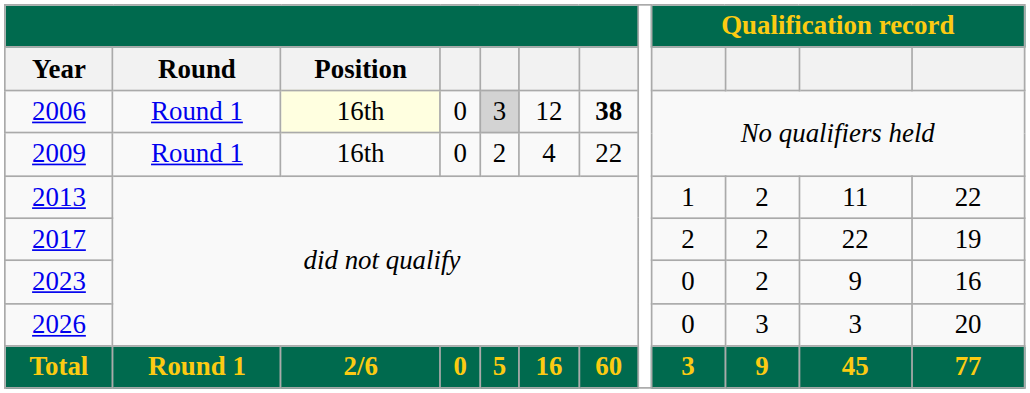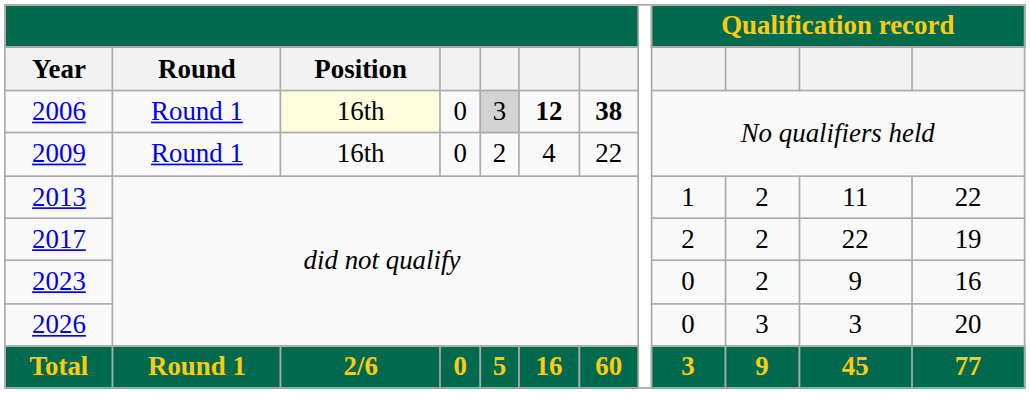(549, 111) normal -> (549, 111) bold
